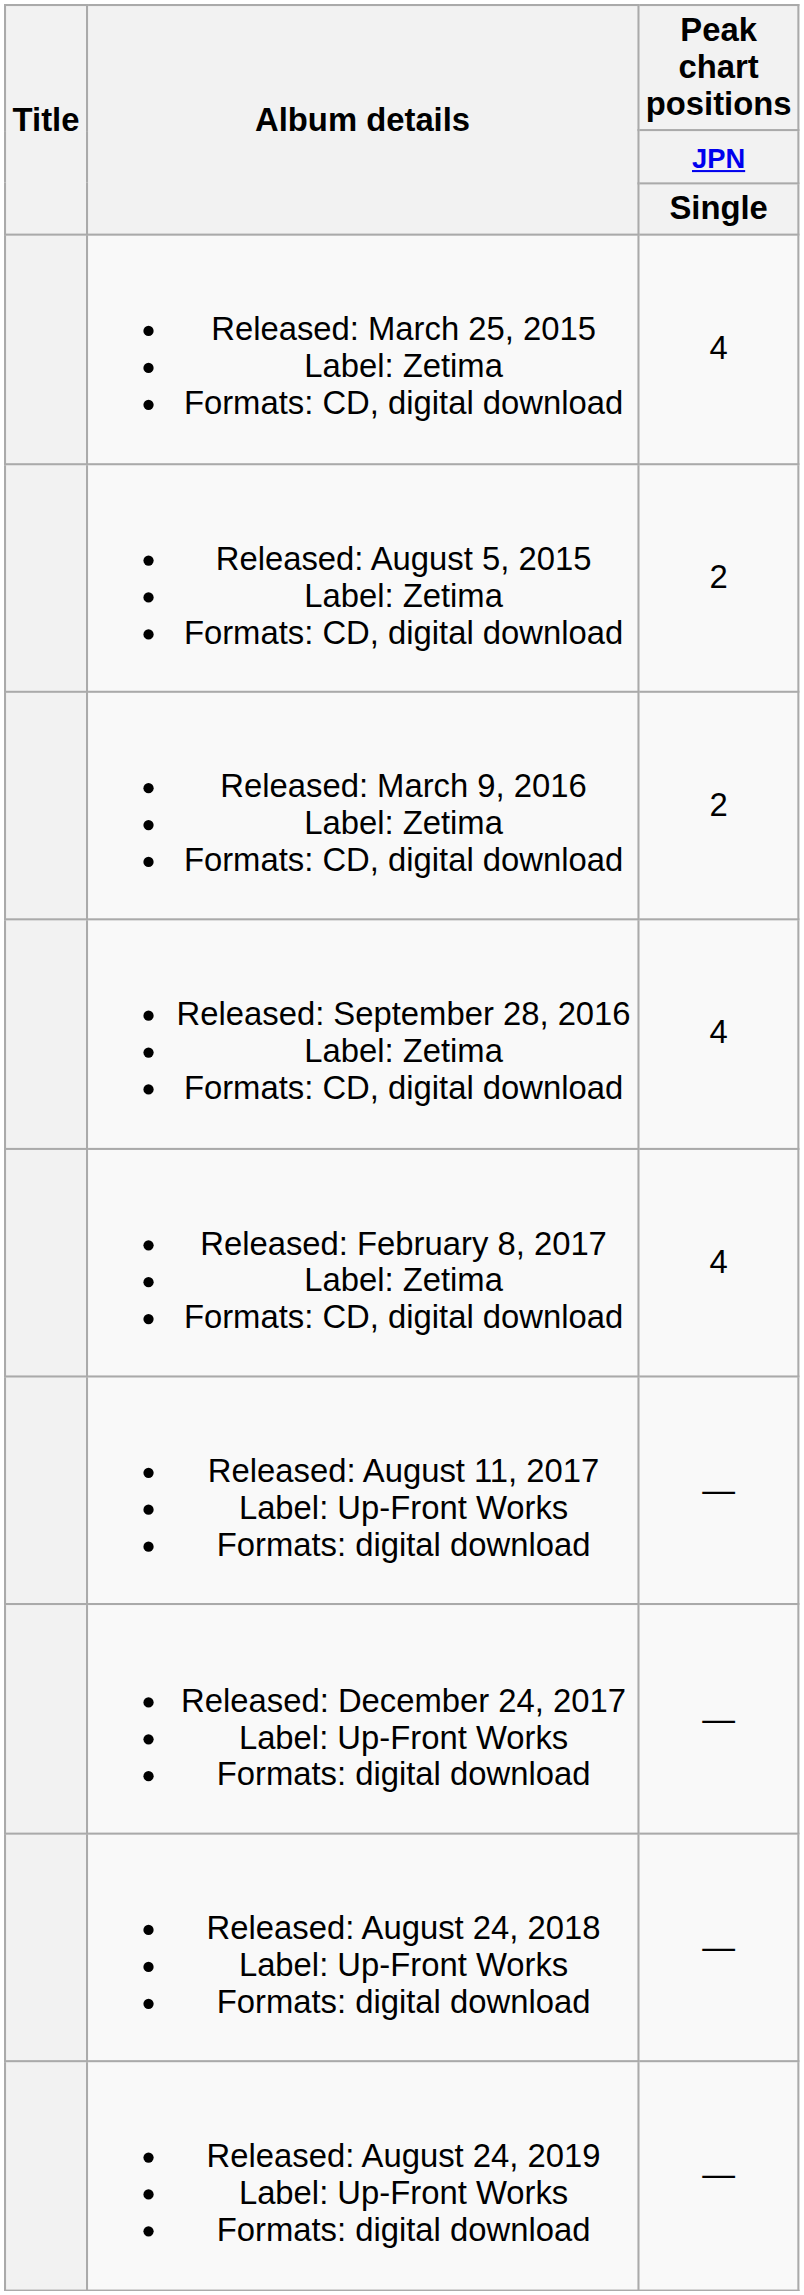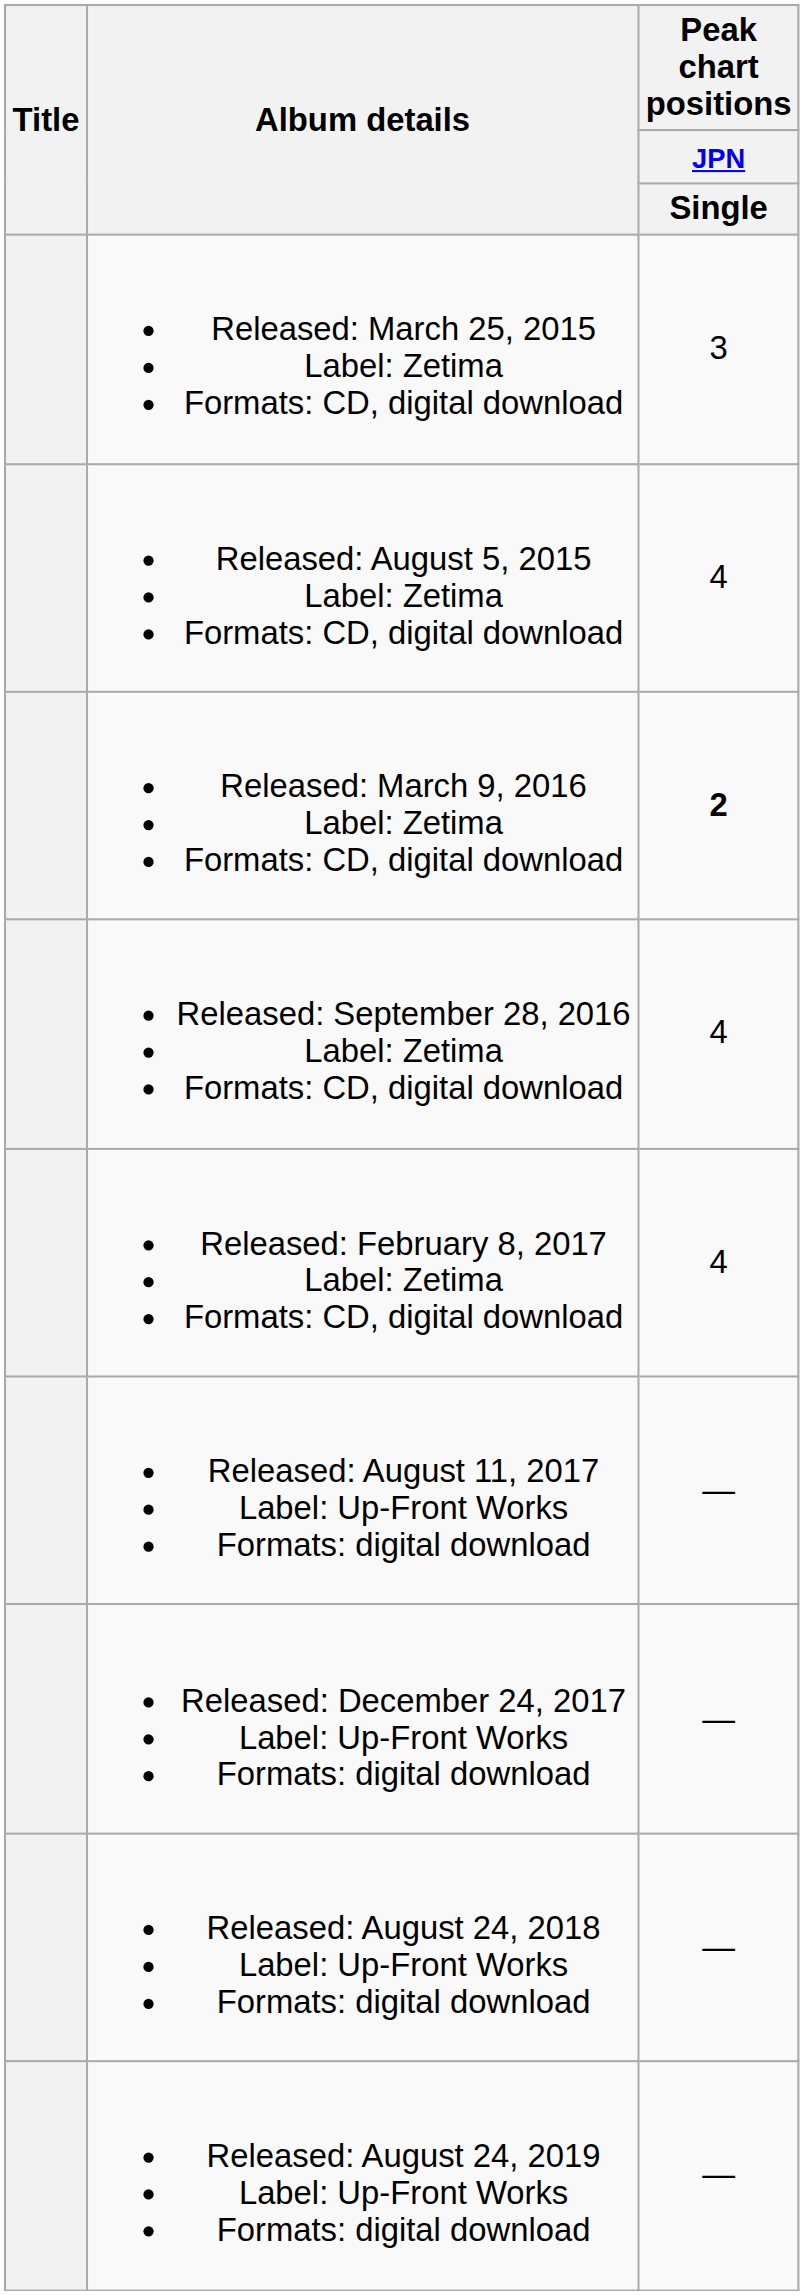(719, 348) 4 -> (719, 348) 3
(719, 576) 2 -> (719, 576) 4
(719, 805) normal -> (719, 805) bold
